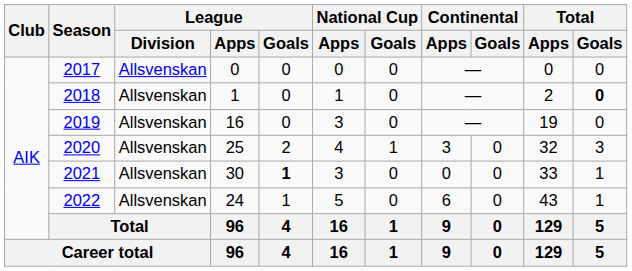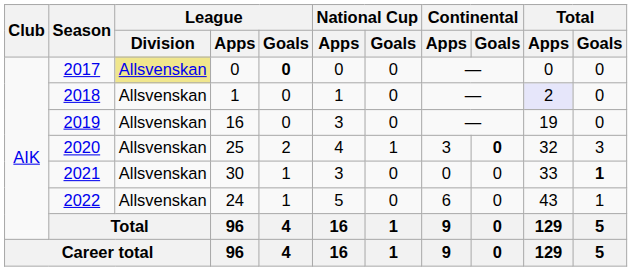(163, 69) no background -> (163, 69) khaki background
(286, 69) normal -> (286, 69) bold
(548, 95) no background -> (548, 95) lavender background
(600, 95) bold -> (600, 95) normal
(497, 148) normal -> (497, 148) bold
(286, 174) bold -> (286, 174) normal
(600, 174) normal -> (600, 174) bold
